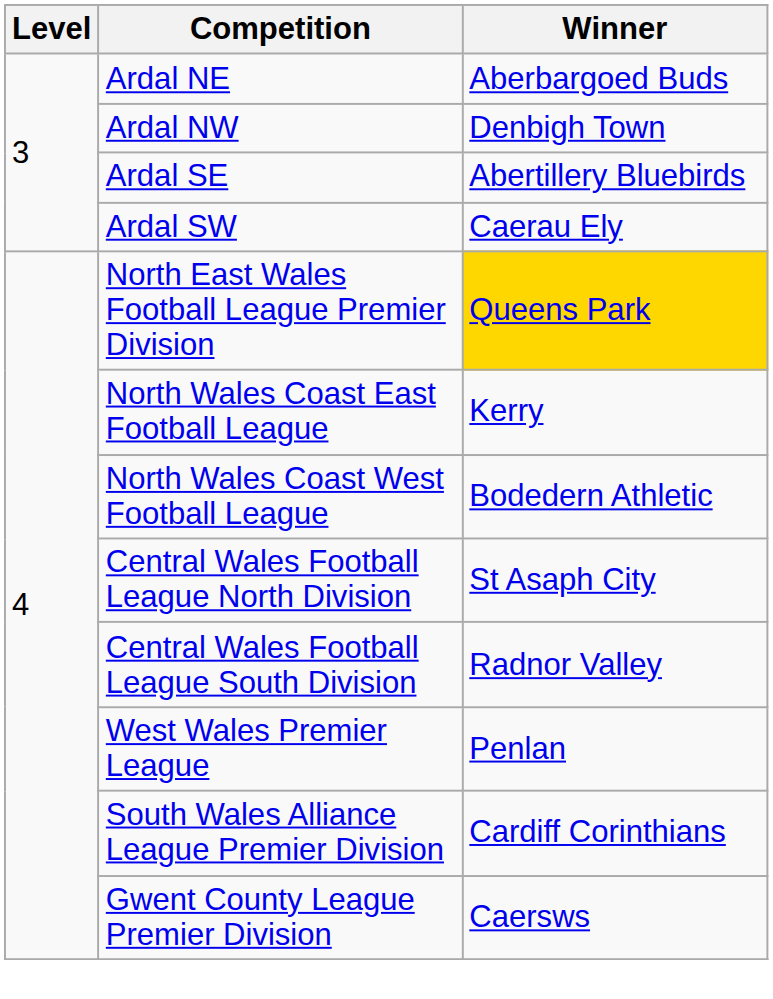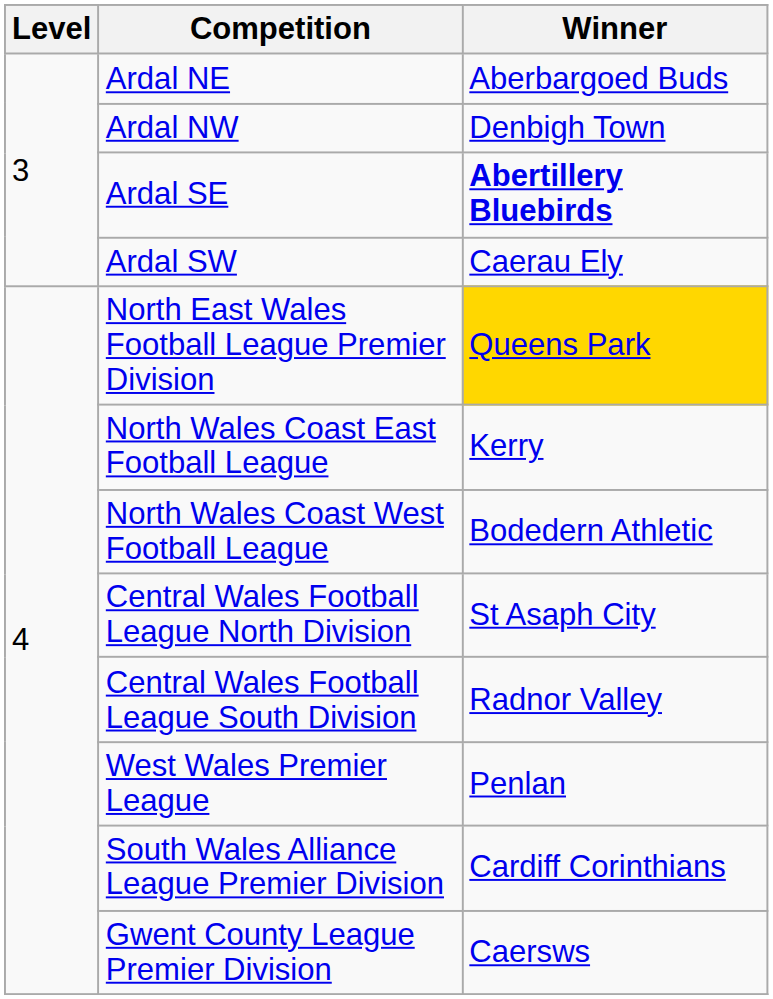(607, 176) normal -> (546, 194) bold
